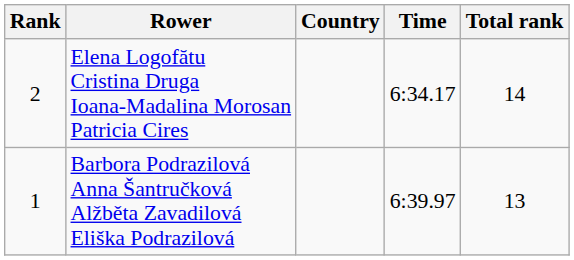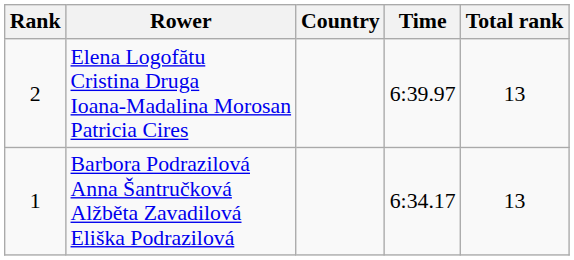(423, 92) 6:34.17 -> (423, 92) 6:39.97
(515, 92) 14 -> (515, 92) 13
(423, 200) 6:39.97 -> (423, 200) 6:34.17
